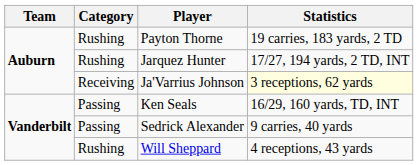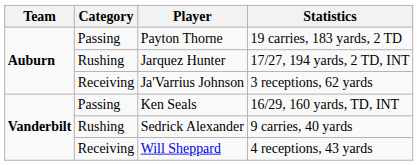(101, 38) Rushing -> (99, 38) Passing
(312, 82) lightyellow background -> (312, 82) no background
(99, 126) Passing -> (101, 126) Rushing
(101, 148) Rushing -> (106, 148) Receiving
